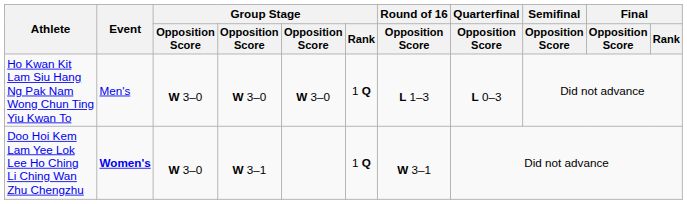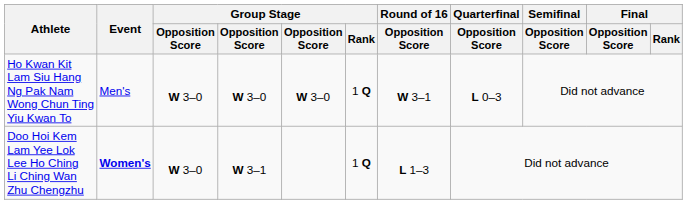(414, 97) L 1–3 -> (414, 97) W 3–1
(414, 170) W 3–1 -> (414, 170) L 1–3
